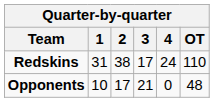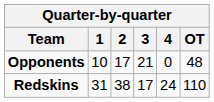rows swapped: (46, 62) <-> (46, 85)
